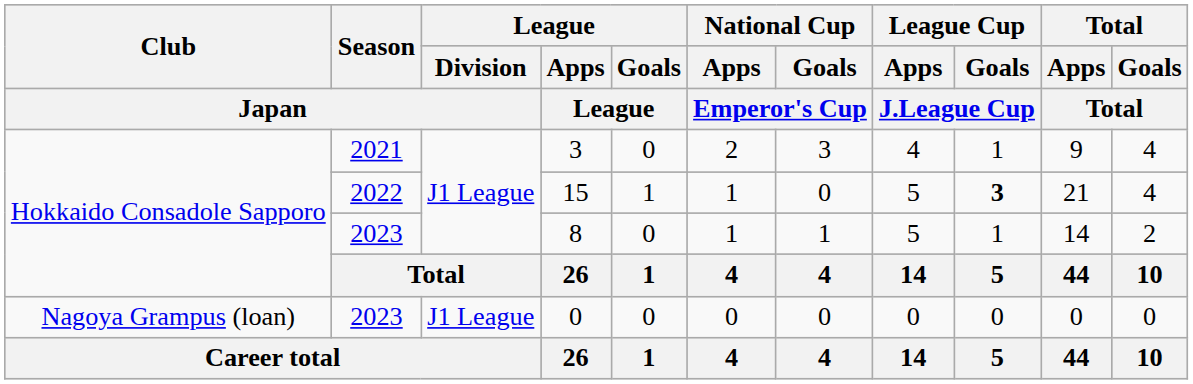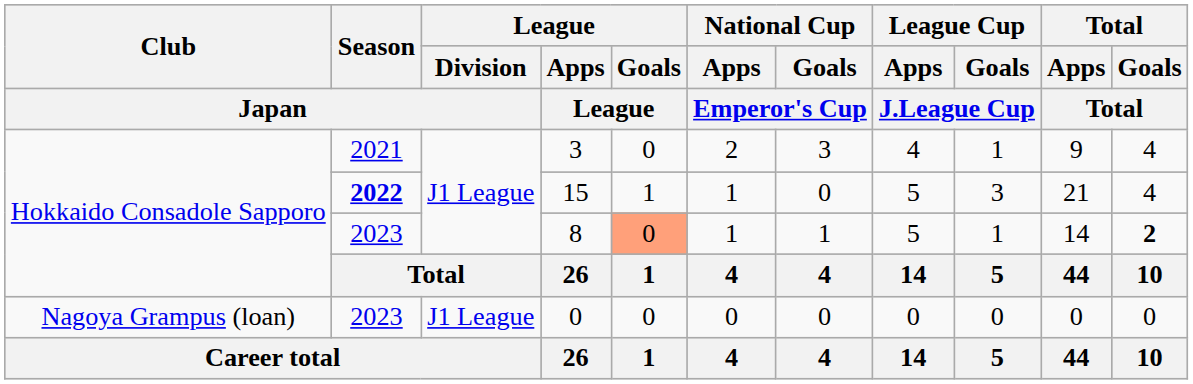(376, 191) normal -> (376, 191) bold
(997, 191) bold -> (997, 191) normal
(649, 233) no background -> (649, 233) lightsalmon background
(1150, 233) normal -> (1150, 233) bold
